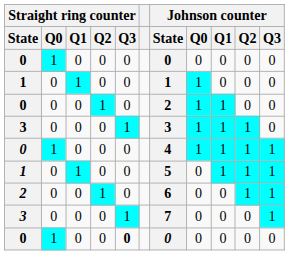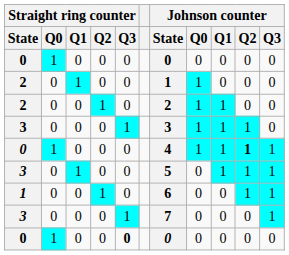(23, 82) 1 -> (23, 82) 2
(23, 104) 0 -> (23, 104) 2
(248, 149) normal -> (248, 149) bold
(23, 171) 1 -> (23, 171) 3
(23, 194) 2 -> (23, 194) 1
